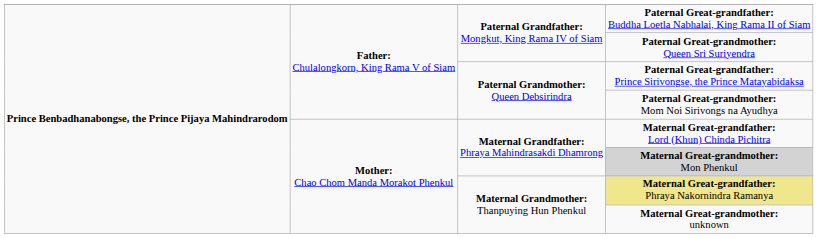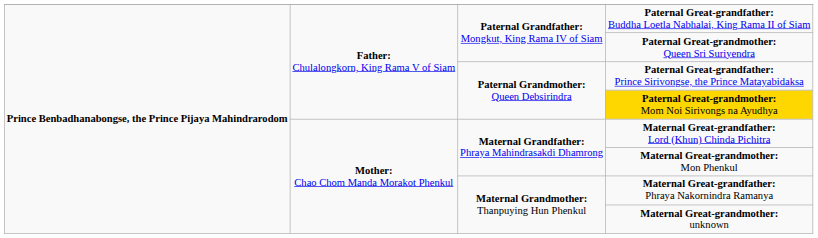(709, 104) no background -> (709, 104) gold background
(709, 161) lightgrey background -> (709, 161) no background
(709, 190) khaki background -> (709, 190) no background
